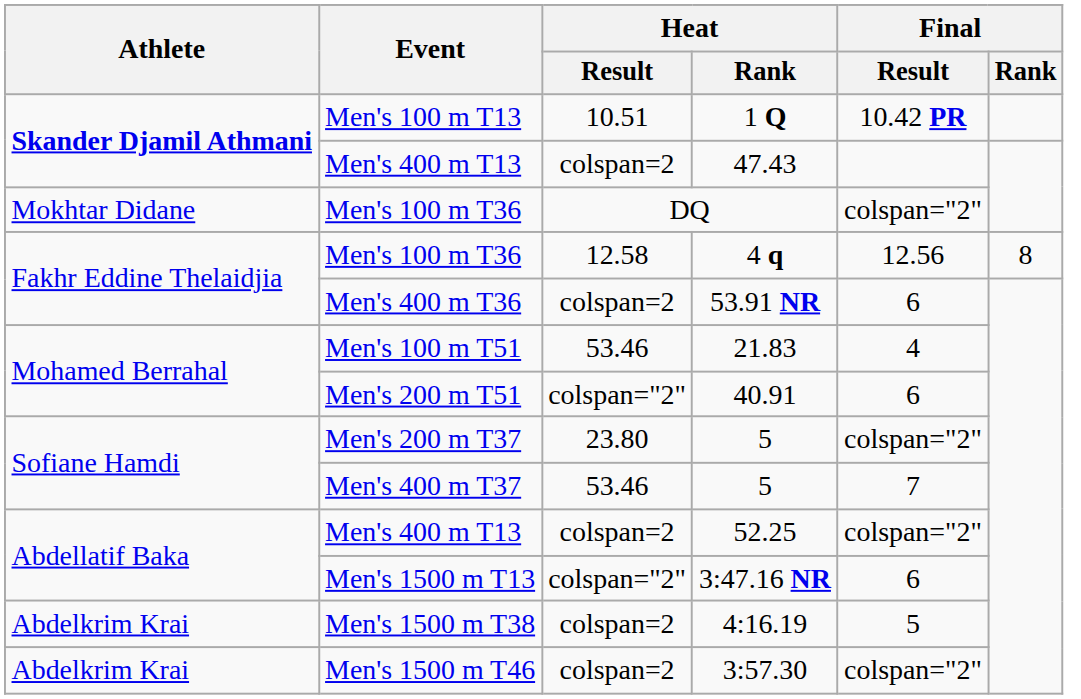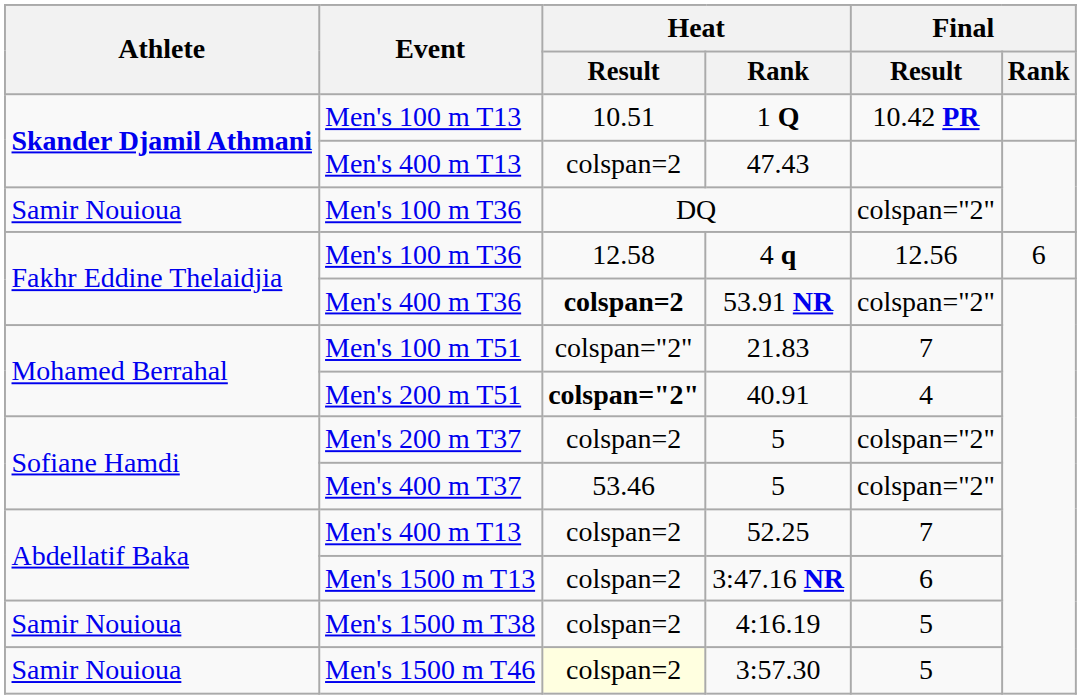(103, 209) Mokhtar Didane -> (96, 209) Samir Nouioua
(1026, 255) 8 -> (1039, 255) 6
(617, 301) normal -> (624, 301) bold
(913, 301) 6 -> (926, 301) colspan="2"
(617, 347) 53.46 -> (624, 347) colspan="2"
(913, 347) 4 -> (926, 347) 7
(617, 394) normal -> (624, 394) bold
(913, 394) 6 -> (926, 394) 4
(617, 440) 23.80 -> (624, 440) colspan=2
(913, 486) 7 -> (926, 486) colspan="2"
(913, 532) colspan="2" -> (926, 532) 7
(617, 578) colspan="2" -> (624, 578) colspan=2
(100, 624) Abdelkrim Krai -> (96, 624) Samir Nouioua
(100, 670) Abdelkrim Krai -> (96, 670) Samir Nouioua
(617, 670) no background -> (624, 670) lightyellow background
(913, 670) colspan="2" -> (926, 670) 5
